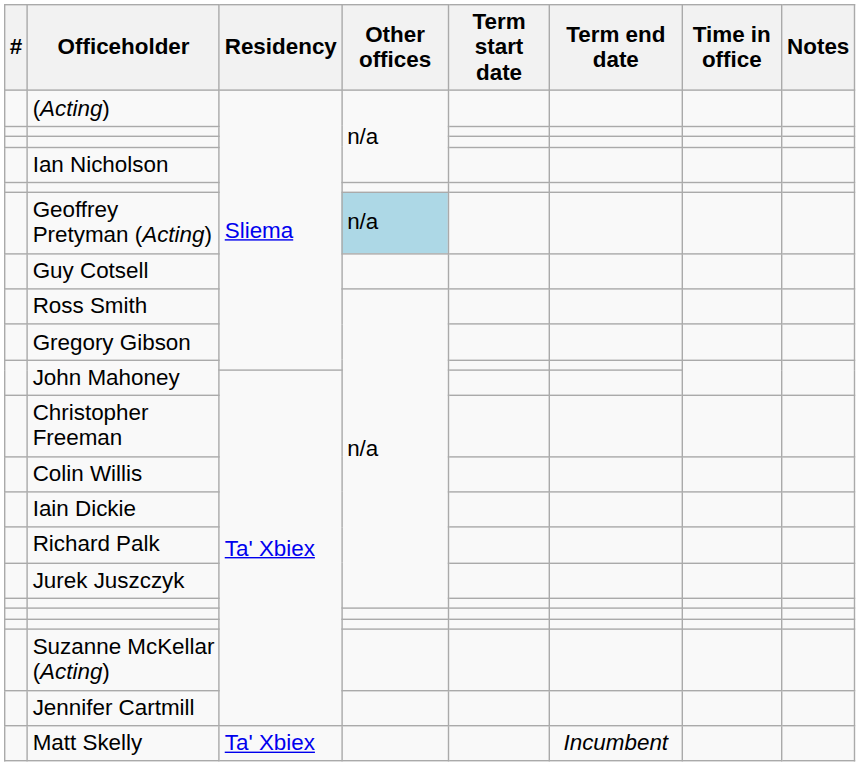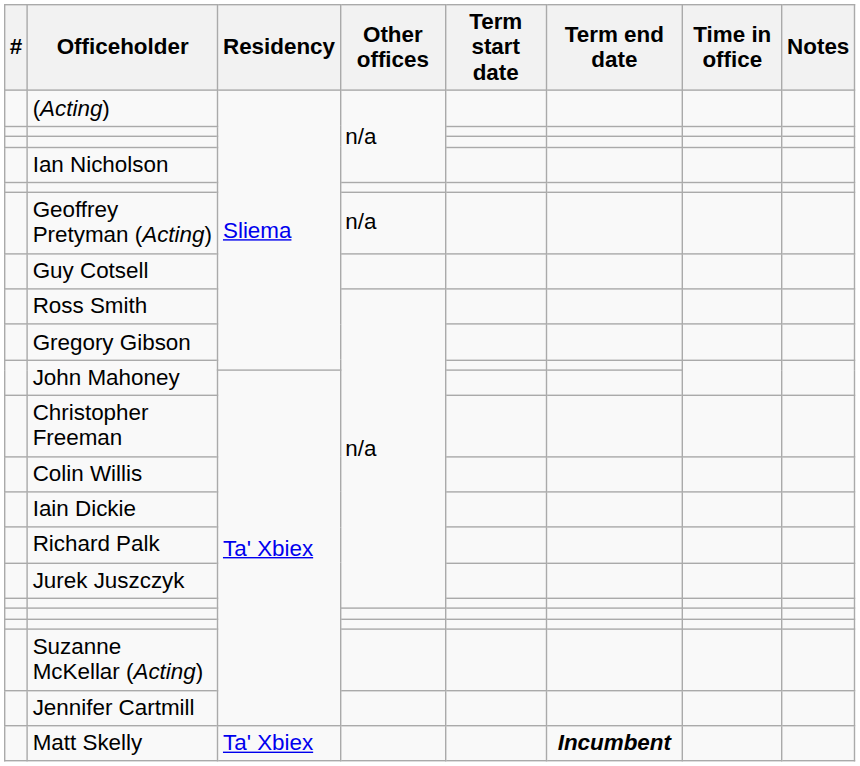(363, 222) lightblue background -> (361, 222) no background
(616, 743) normal -> (614, 743) bold
